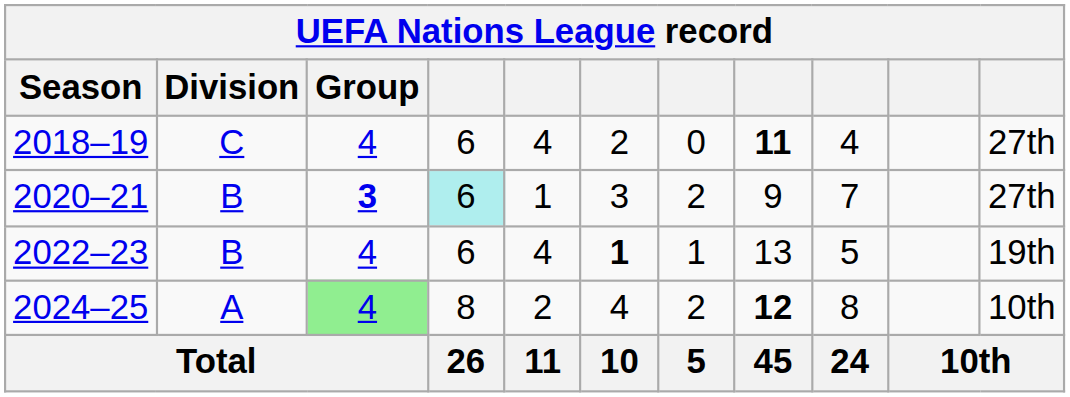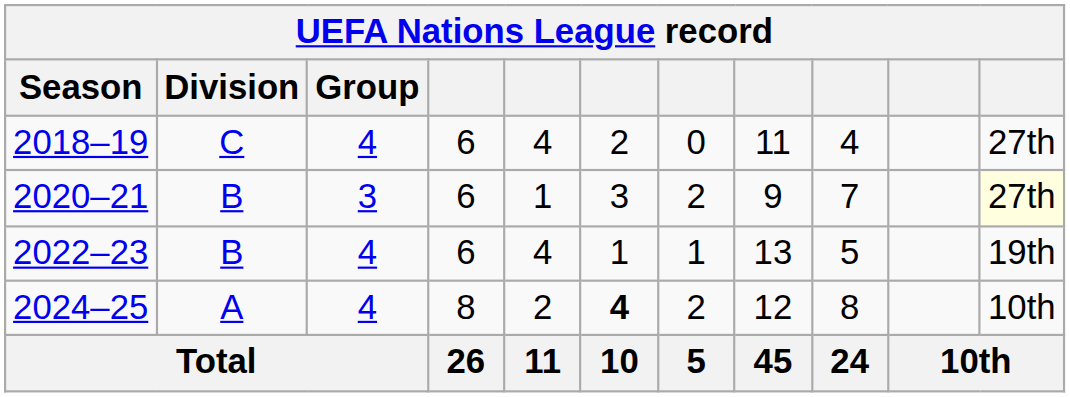(773, 142) bold -> (773, 142) normal
(367, 197) bold -> (367, 197) normal
(466, 197) paleturquoise background -> (466, 197) no background
(1022, 197) no background -> (1022, 197) lightyellow background
(619, 252) bold -> (619, 252) normal
(367, 307) lightgreen background -> (367, 307) no background
(619, 307) normal -> (619, 307) bold
(773, 307) bold -> (773, 307) normal
